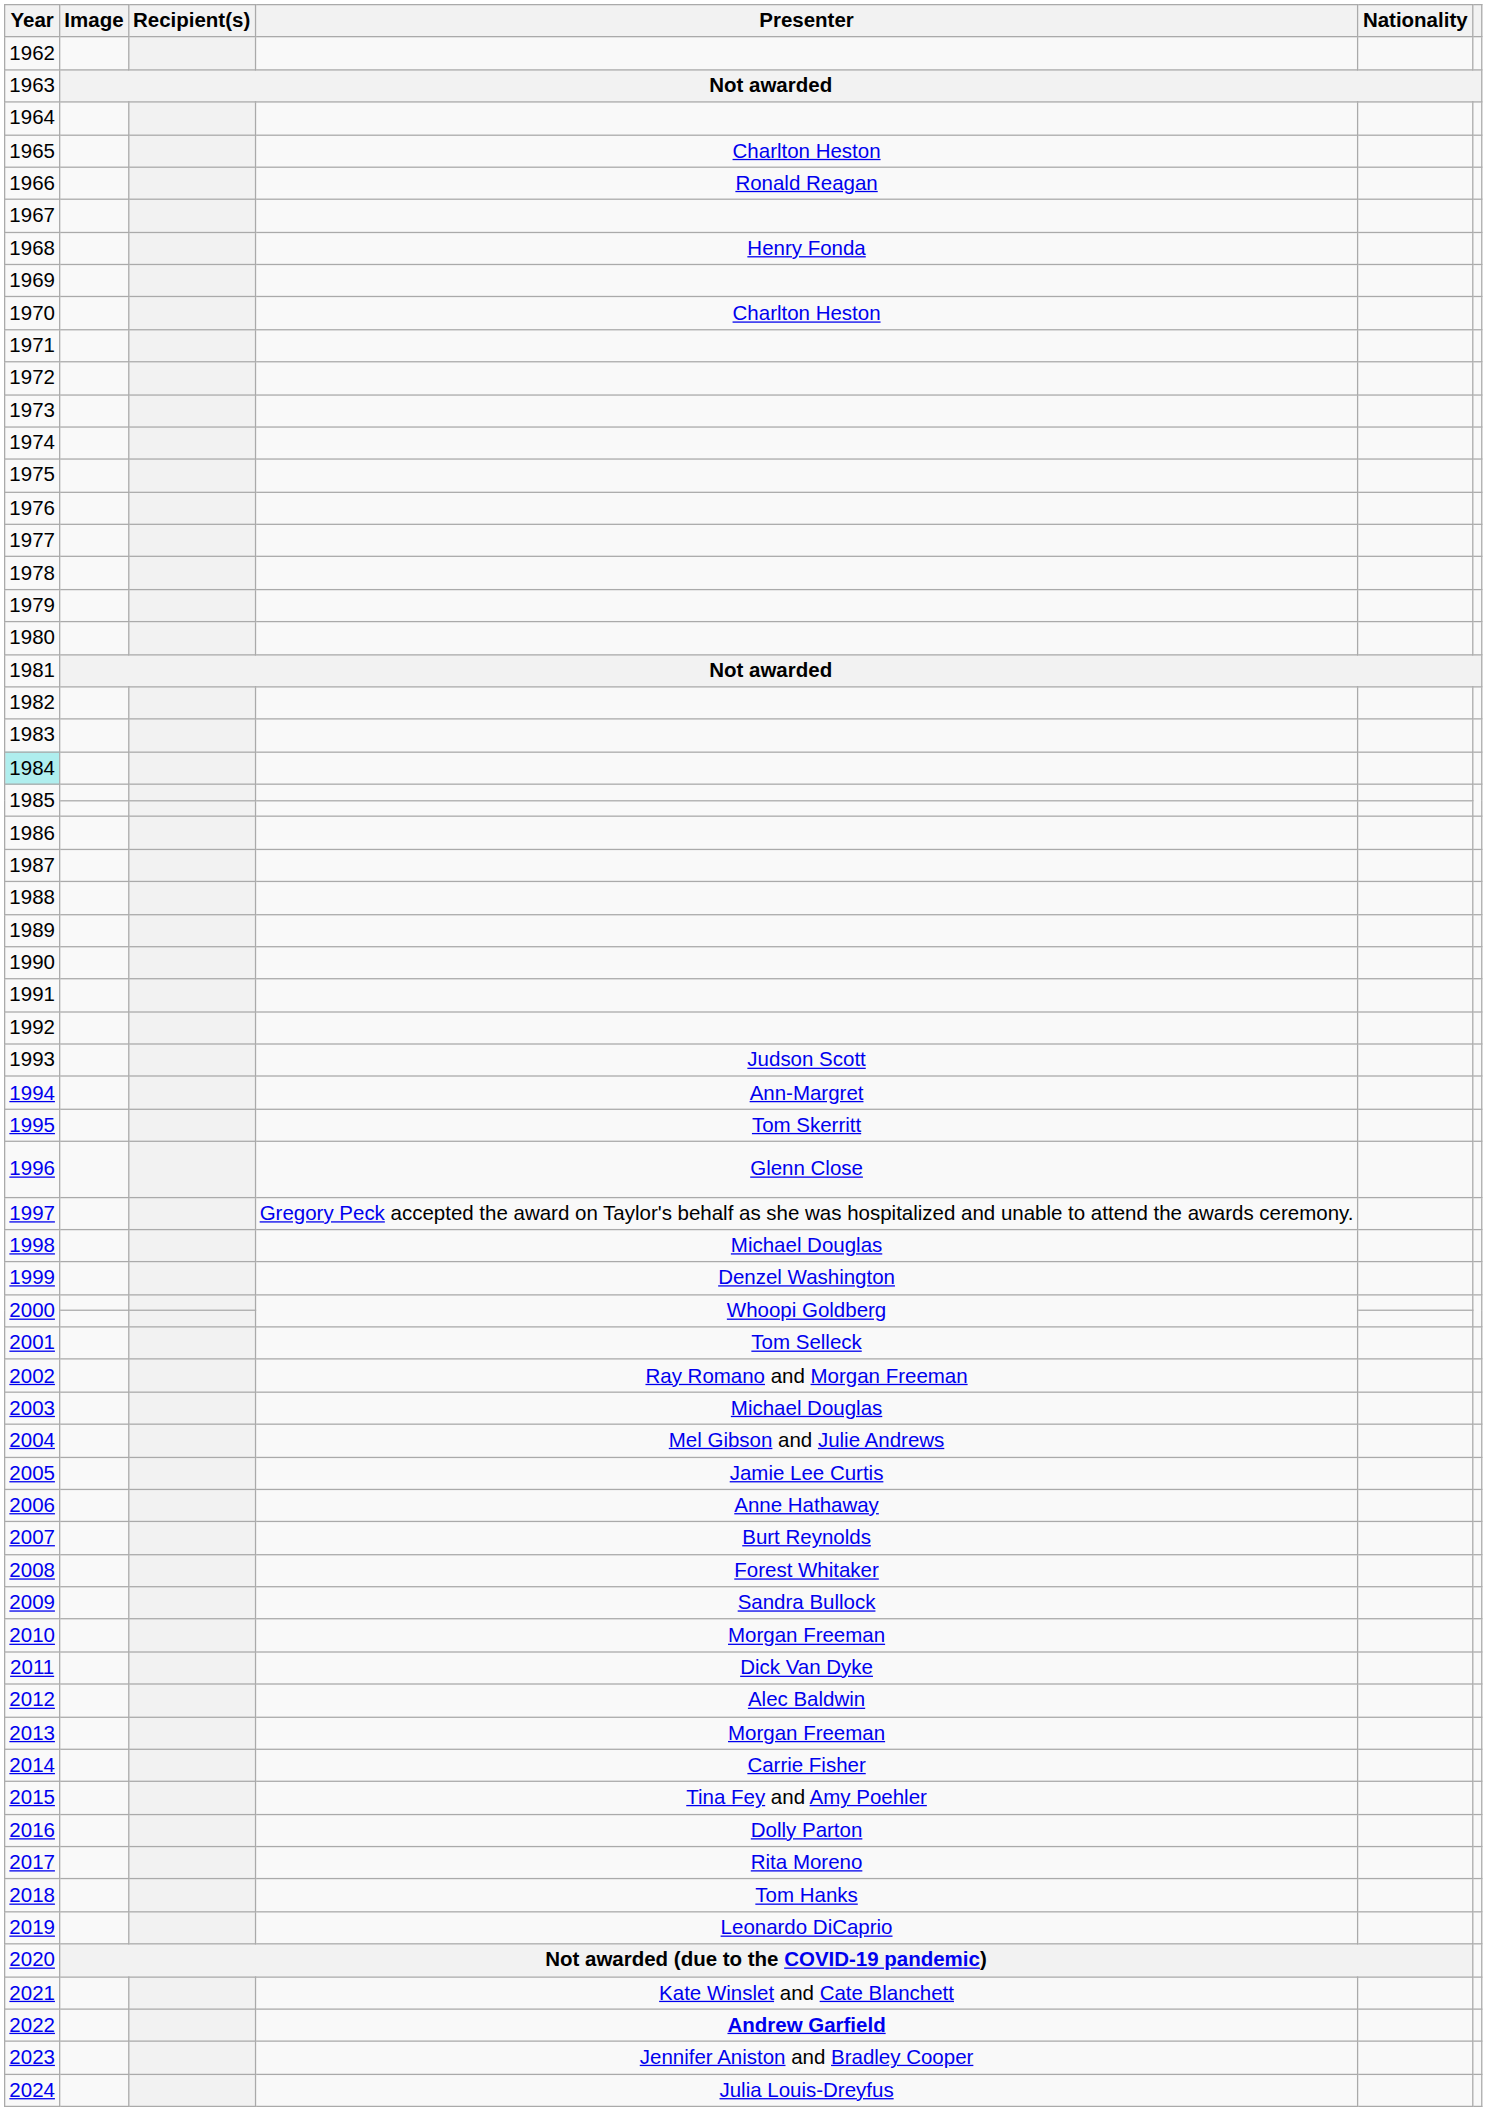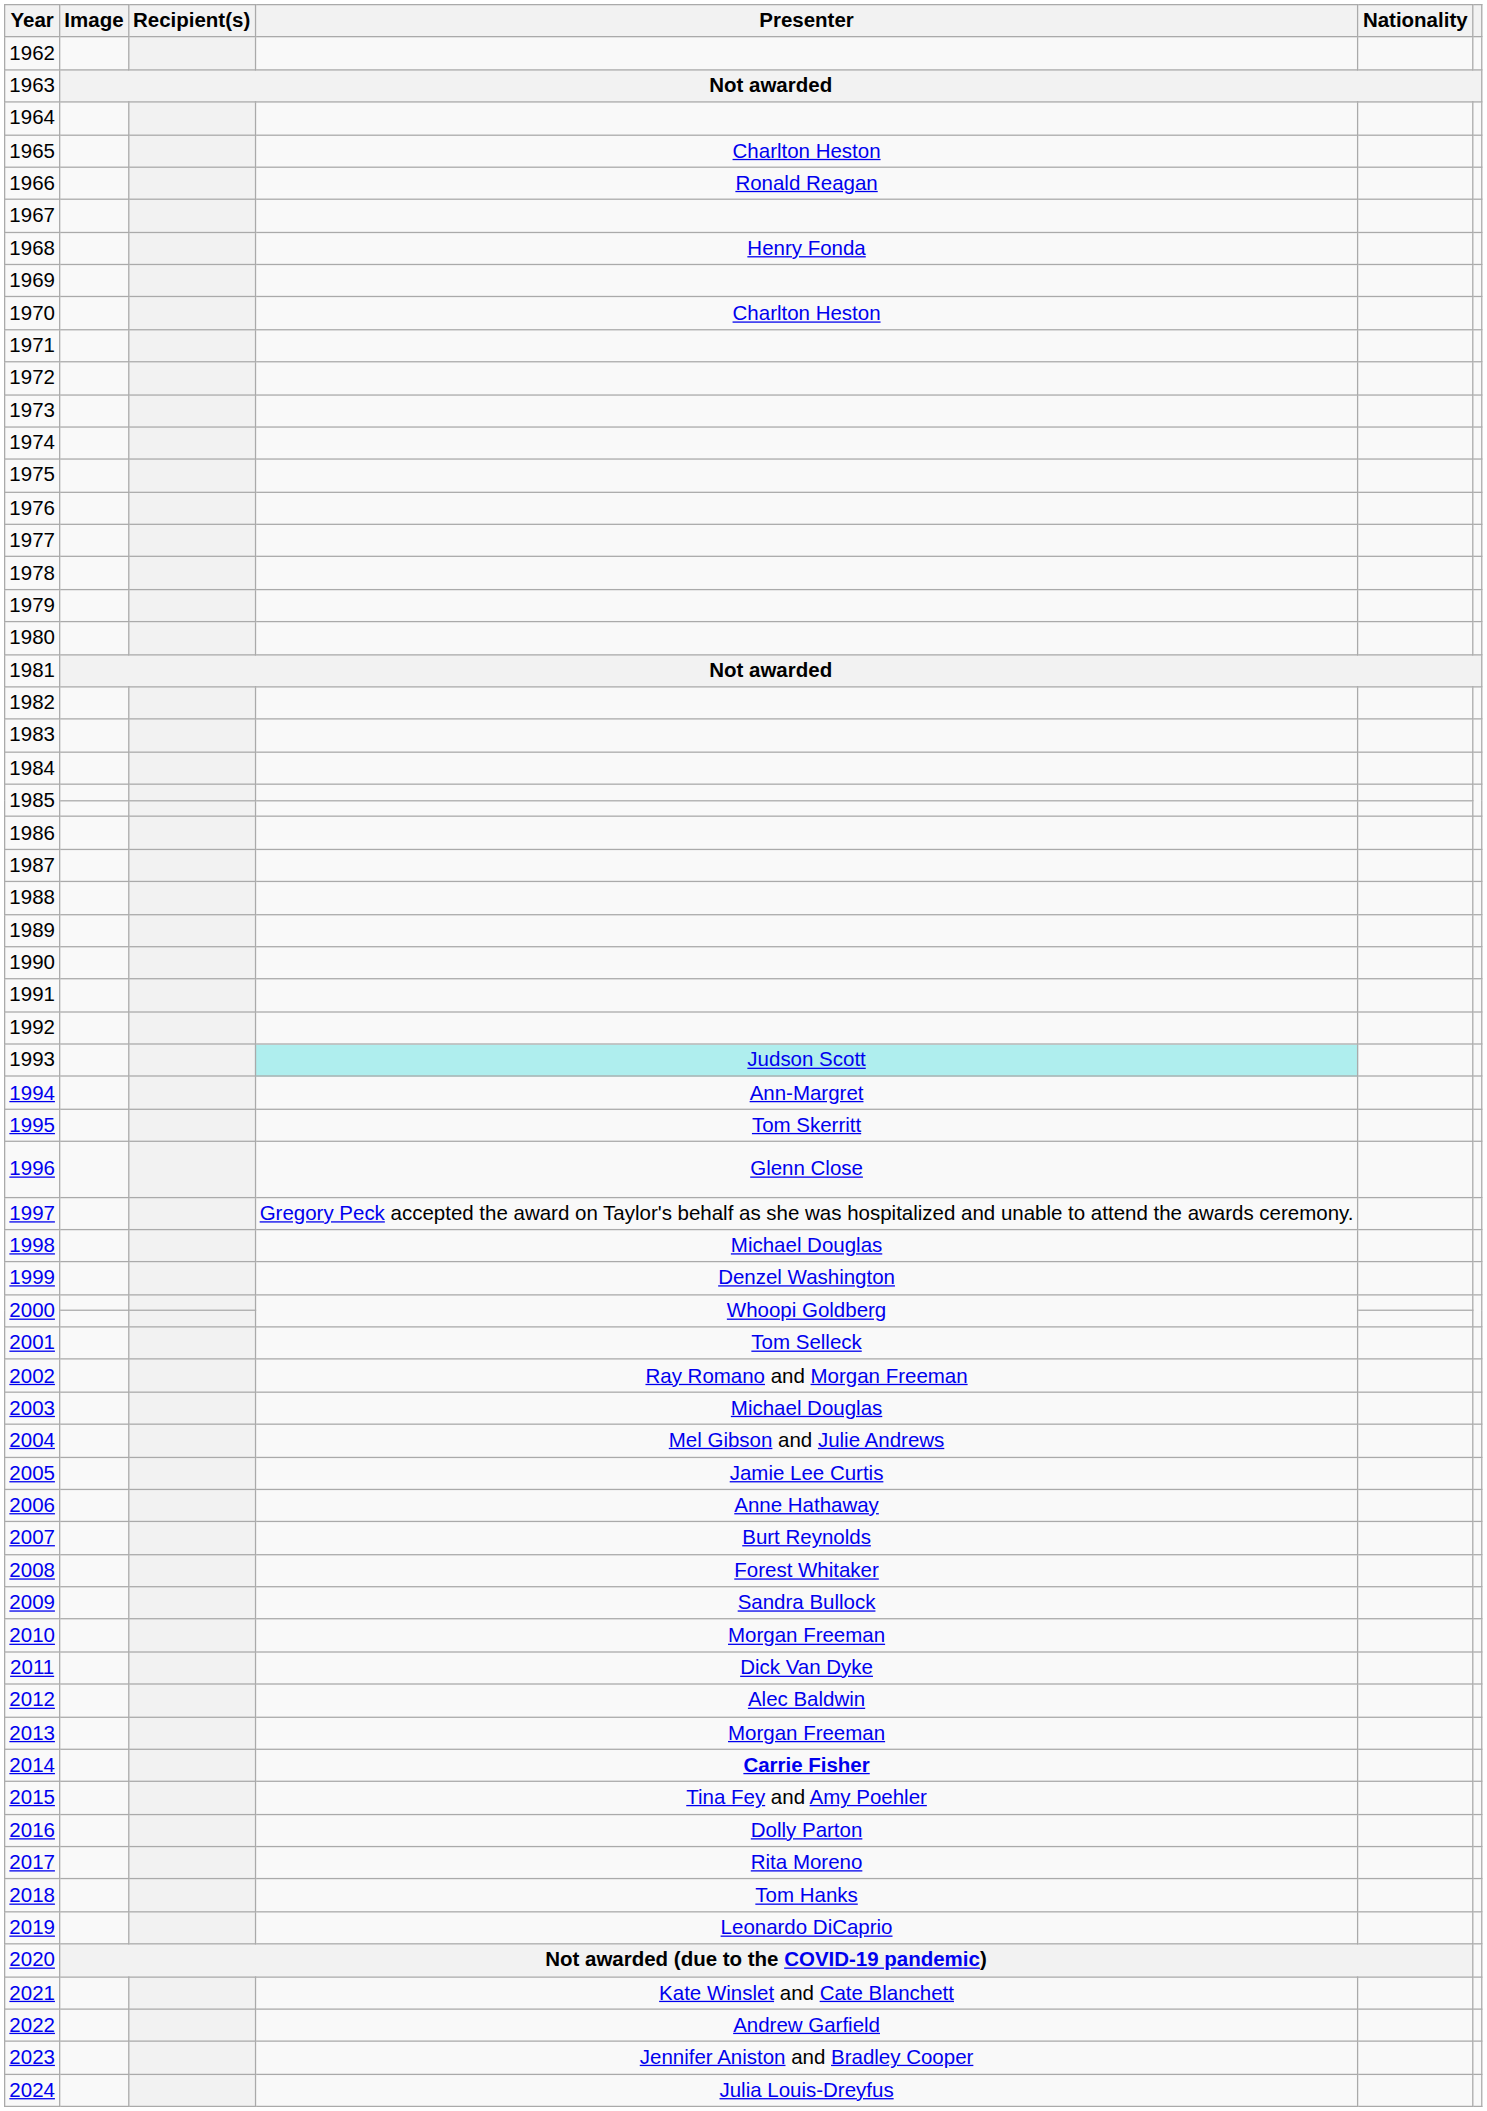(32, 767) paleturquoise background -> (32, 767) no background
(807, 1060) no background -> (807, 1060) paleturquoise background
(807, 1765) normal -> (807, 1765) bold
(807, 2025) bold -> (807, 2025) normal
